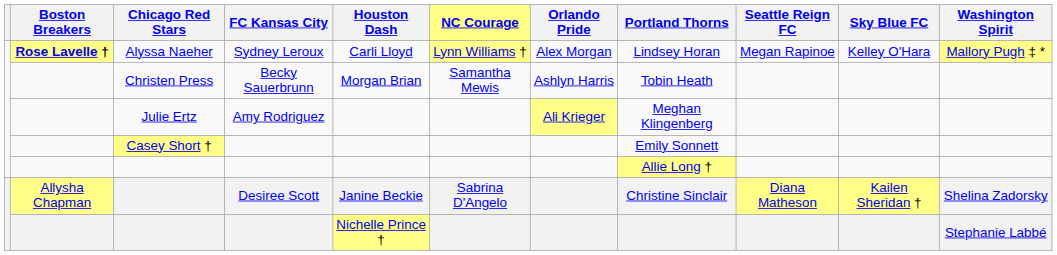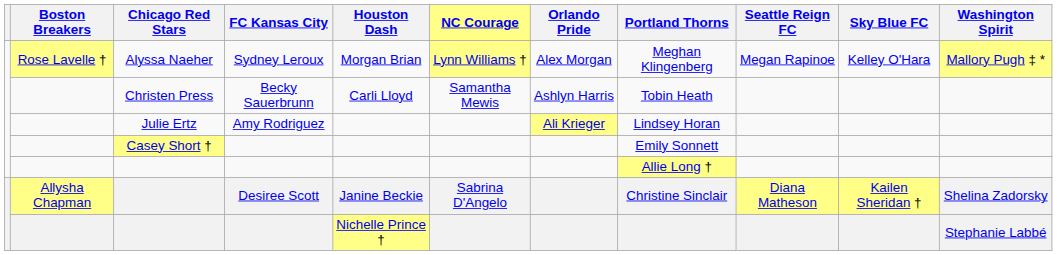(62, 51) bold -> (62, 59) normal
(381, 51) Carli Lloyd -> (381, 59) Morgan Brian
(677, 51) Lindsey Horan -> (677, 59) Meghan Klingenberg
(381, 80) Morgan Brian -> (381, 95) Carli Lloyd
(677, 116) Meghan Klingenberg -> (677, 124) Lindsey Horan
